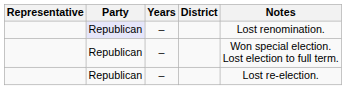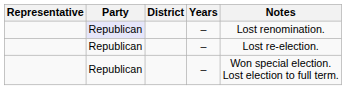columns swapped: (199, 13) <-> (162, 13)
(281, 53) Won special election. Lost election to full term. -> (281, 47) Lost re-election.
(281, 76) Lost re-election. -> (281, 70) Won special election. Lost election to full term.
